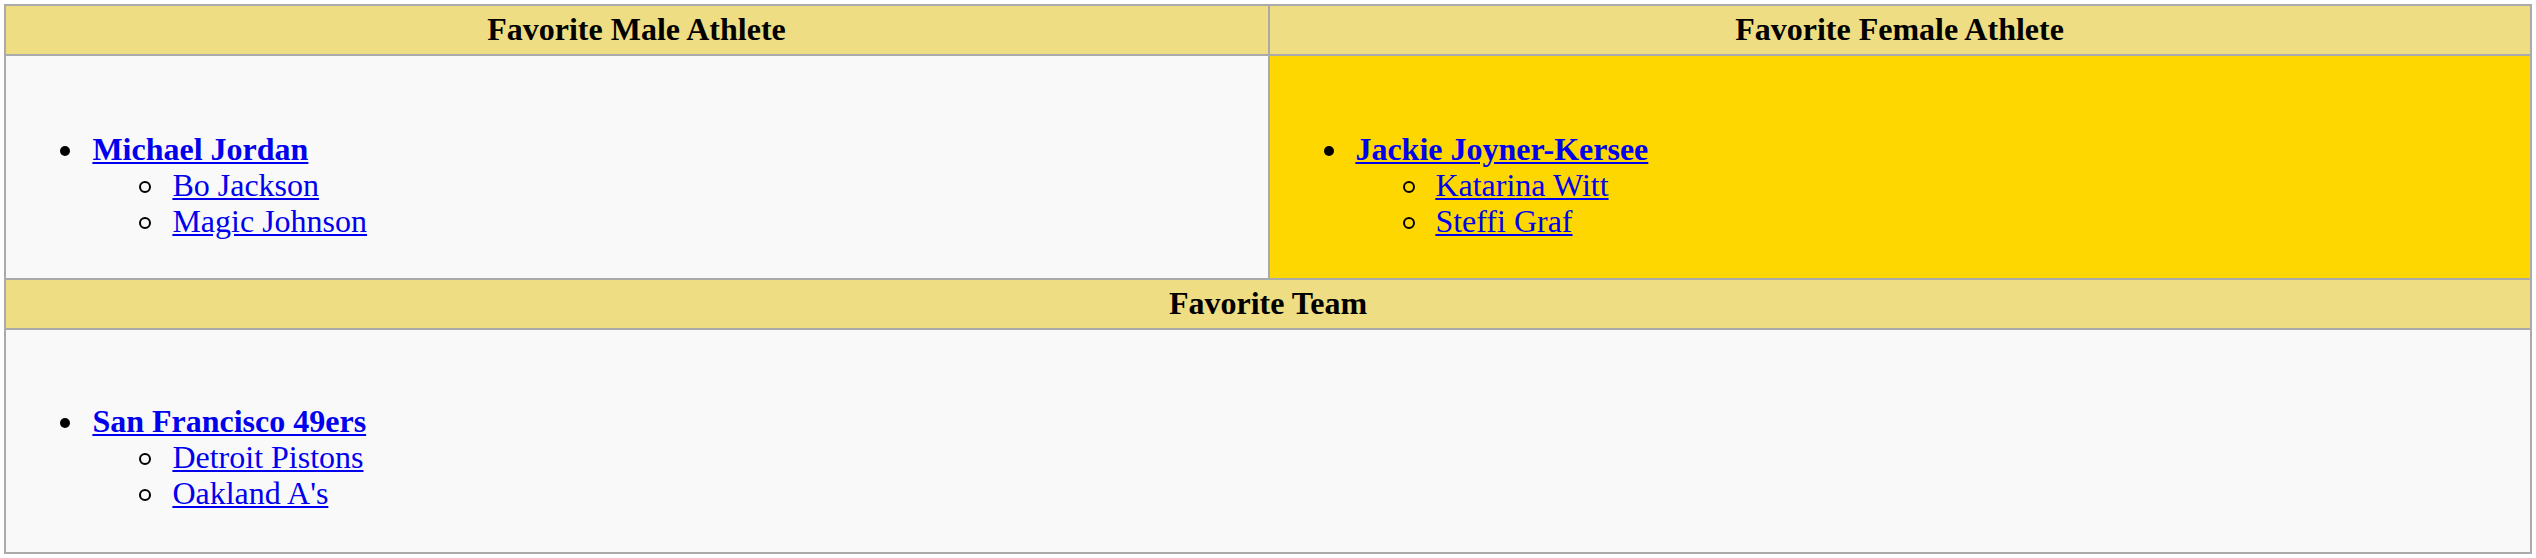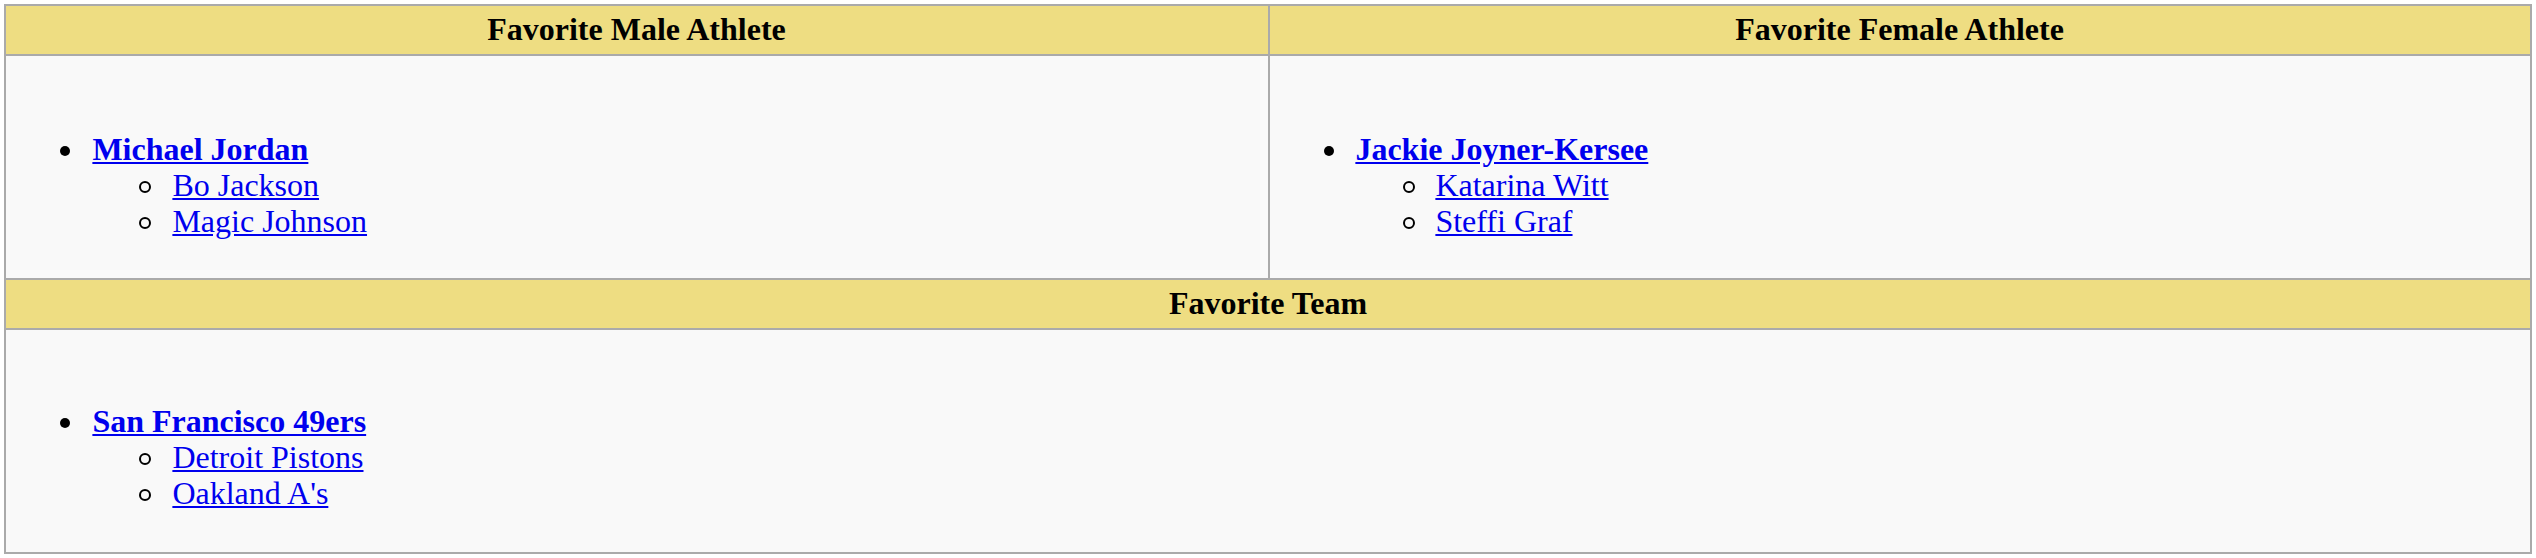(1900, 185) gold background -> (1900, 185) no background
